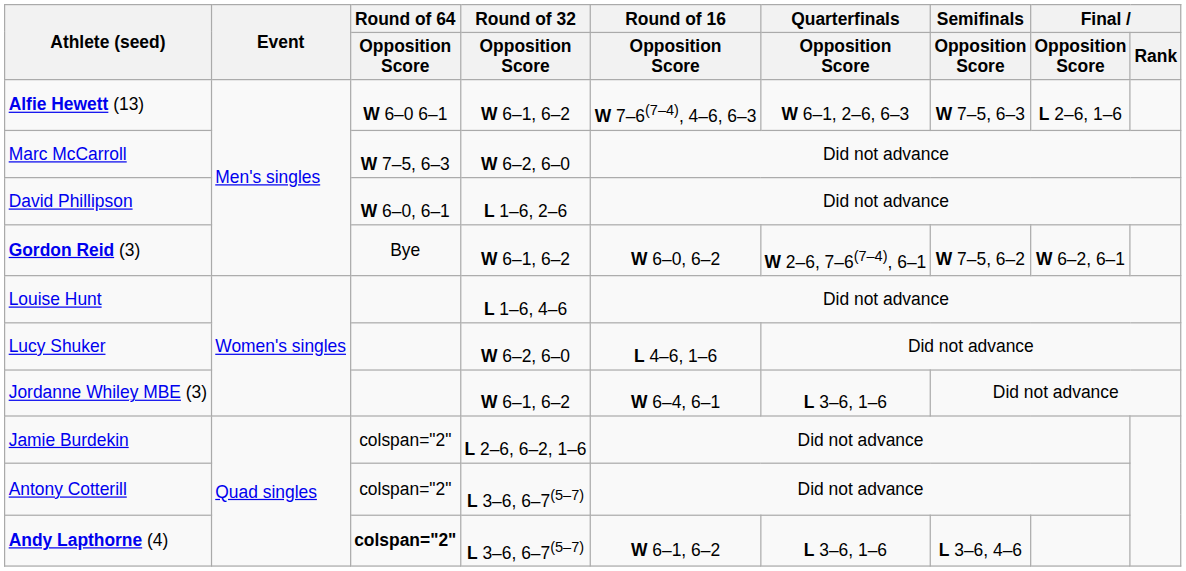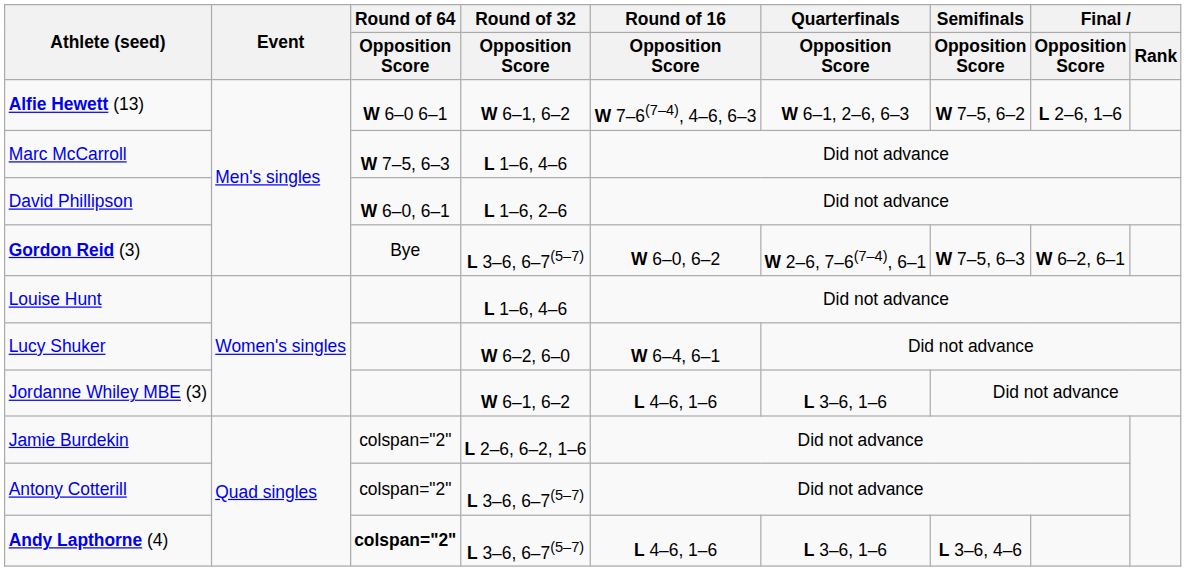(980, 115) W 7–5, 6–3 -> (980, 115) W 7–5, 6–2
(526, 164) W 6–2, 6–0 -> (526, 164) L 1–6, 4–6
(526, 260) W 6–1, 6–2 -> (526, 260) L 3–6, 6–7(5–7)
(980, 260) W 7–5, 6–2 -> (980, 260) W 7–5, 6–3
(676, 356) L 4–6, 1–6 -> (676, 356) W 6–4, 6–1
(676, 403) W 6–4, 6–1 -> (676, 403) L 4–6, 1–6
(676, 551) W 6–1, 6–2 -> (676, 551) L 4–6, 1–6
